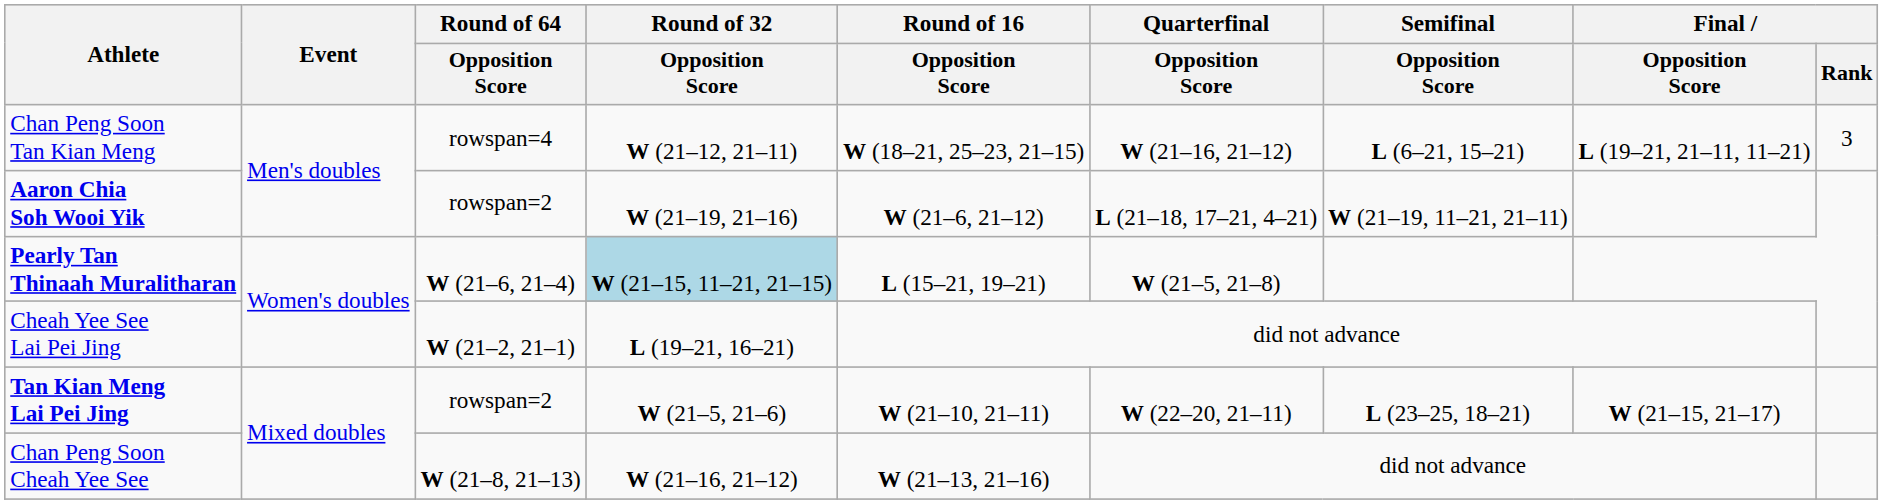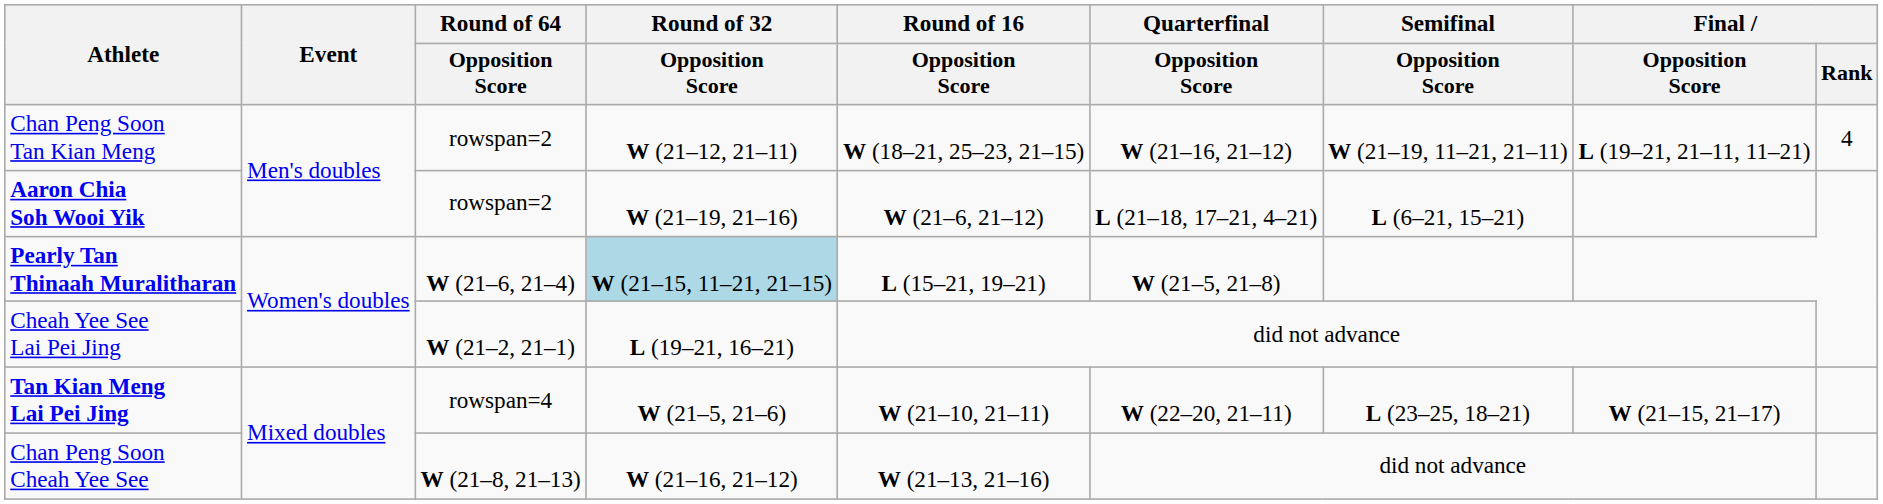(501, 137) rowspan=4 -> (501, 137) rowspan=2
(1448, 151) L (6–21, 15–21) -> (1448, 151) W (21–19, 11–21, 21–11)
(1847, 137) 3 -> (1847, 137) 4
(1448, 217) W (21–19, 11–21, 21–11) -> (1448, 217) L (6–21, 15–21)
(501, 400) rowspan=2 -> (501, 400) rowspan=4
